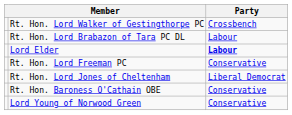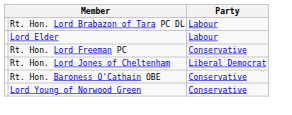- row: (107, 24)
(223, 50) bold -> (203, 37) normal
